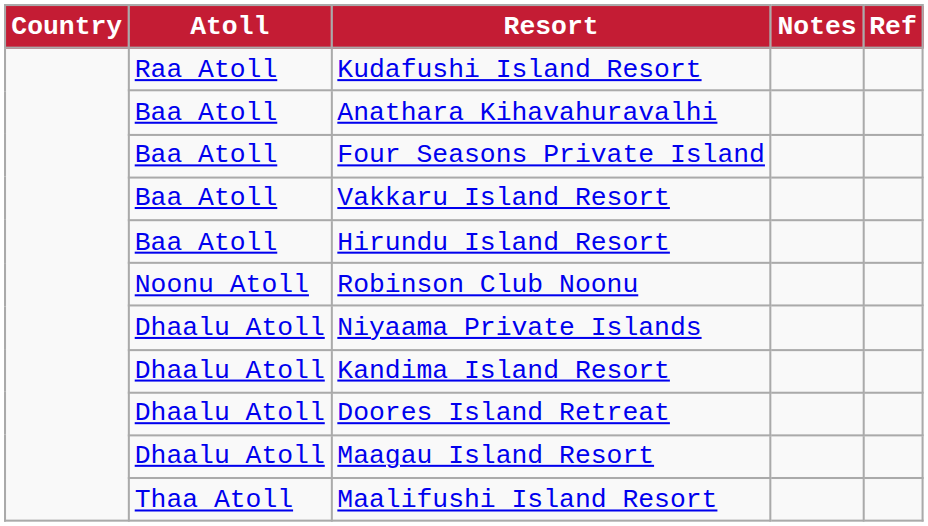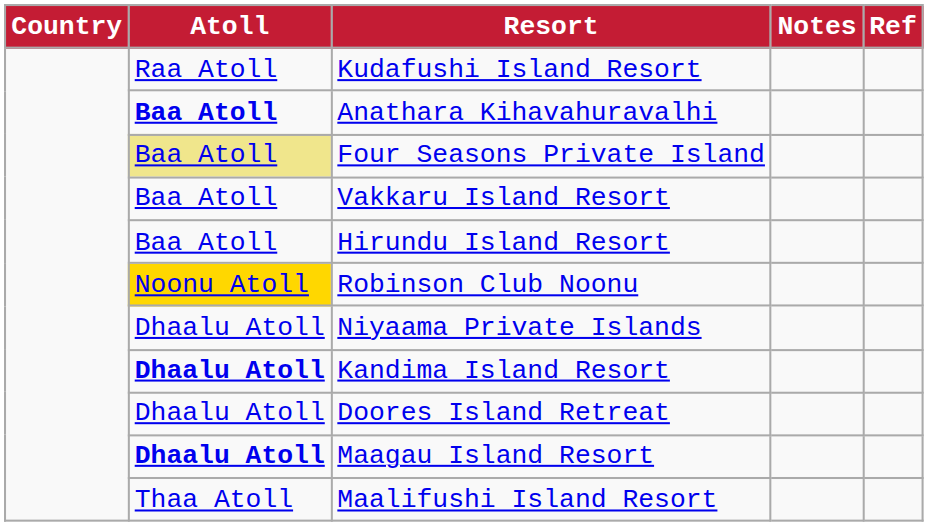(206, 113) normal -> (206, 113) bold
(206, 156) no background -> (206, 156) khaki background
(222, 285) no background -> (222, 285) gold background
(230, 371) normal -> (230, 371) bold
(230, 457) normal -> (230, 457) bold
